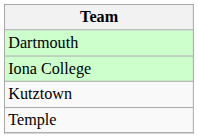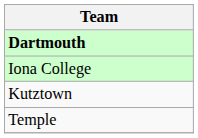(43, 42) normal -> (47, 42) bold
